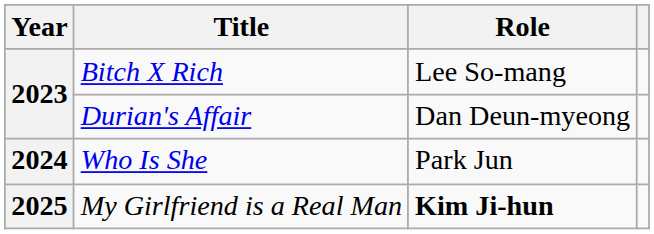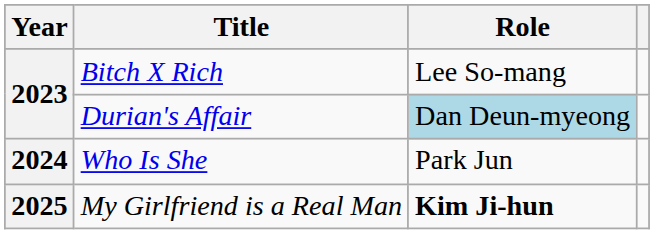(523, 116) no background -> (523, 116) lightblue background
